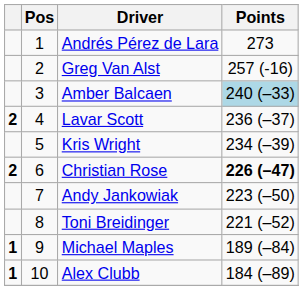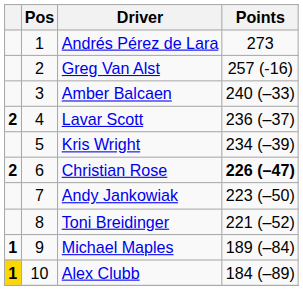(260, 94) lightblue background -> (260, 94) no background
(13, 273) no background -> (13, 273) gold background
